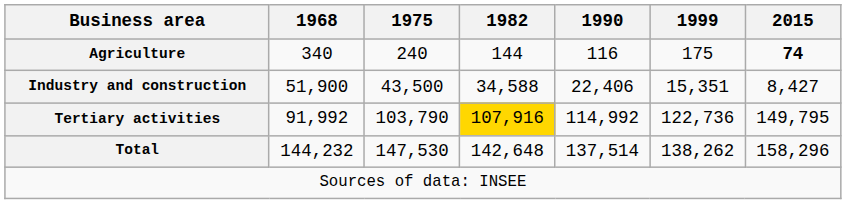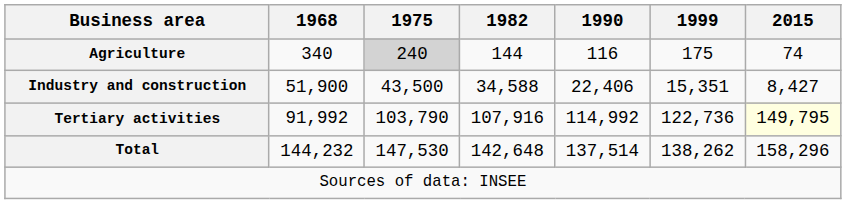(412, 54) no background -> (412, 54) lightgrey background
(793, 54) bold -> (793, 54) normal
(507, 119) gold background -> (507, 119) no background
(793, 119) no background -> (793, 119) lightyellow background
